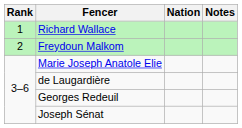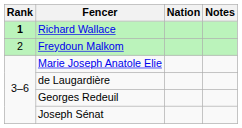(20, 30) normal -> (20, 30) bold
